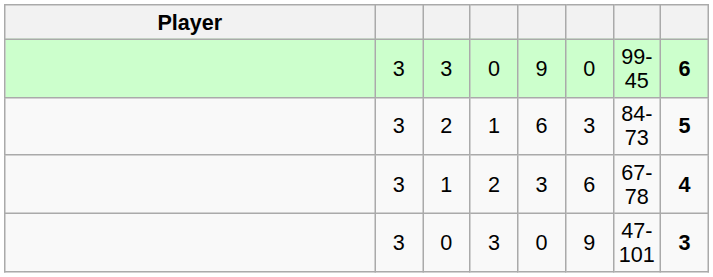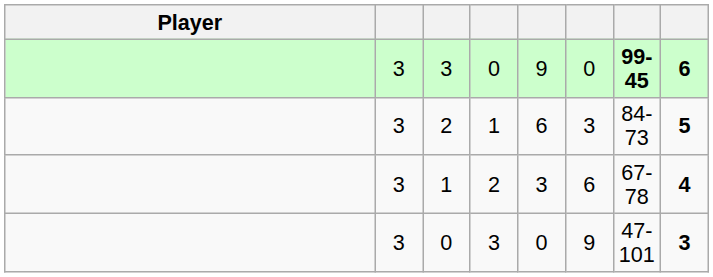(637, 68) normal -> (637, 68) bold
